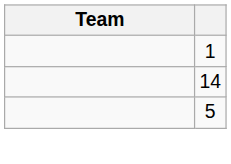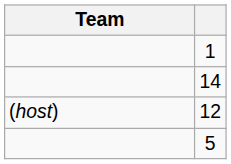+ row: (210, 112)
